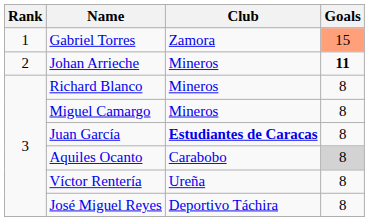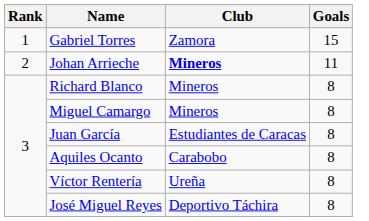(343, 39) lightsalmon background -> (331, 39) no background
(194, 63) normal -> (195, 63) bold
(343, 63) bold -> (331, 63) normal
(243, 134) bold -> (237, 134) normal
(343, 157) lightgrey background -> (331, 157) no background
